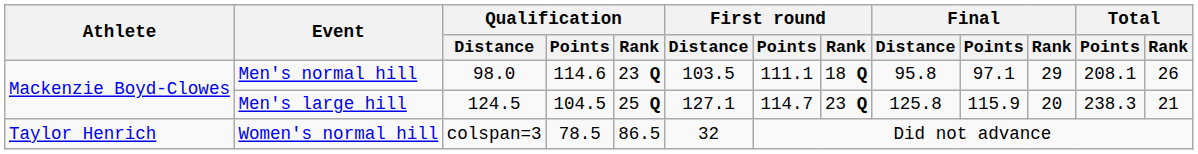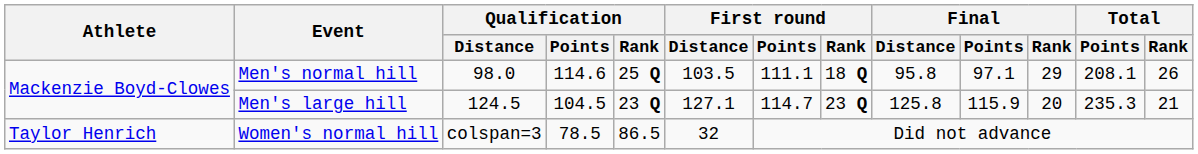(639, 75) 23 Q -> (639, 75) 25 Q
(639, 104) 25 Q -> (639, 104) 23 Q
(1110, 104) 238.3 -> (1110, 104) 235.3
